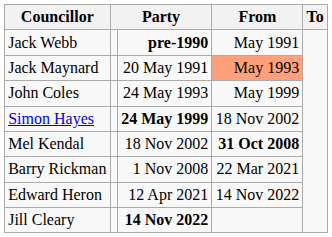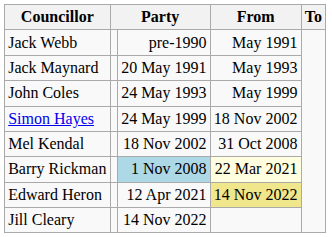(178, 42) bold -> (178, 42) normal
(267, 67) lightsalmon background -> (265, 67) no background
(165, 118) bold -> (164, 118) normal
(259, 144) bold -> (258, 144) normal
(170, 169) no background -> (169, 169) lightblue background
(258, 169) no background -> (256, 169) lightyellow background
(257, 194) no background -> (256, 194) khaki background
(166, 220) bold -> (165, 220) normal
